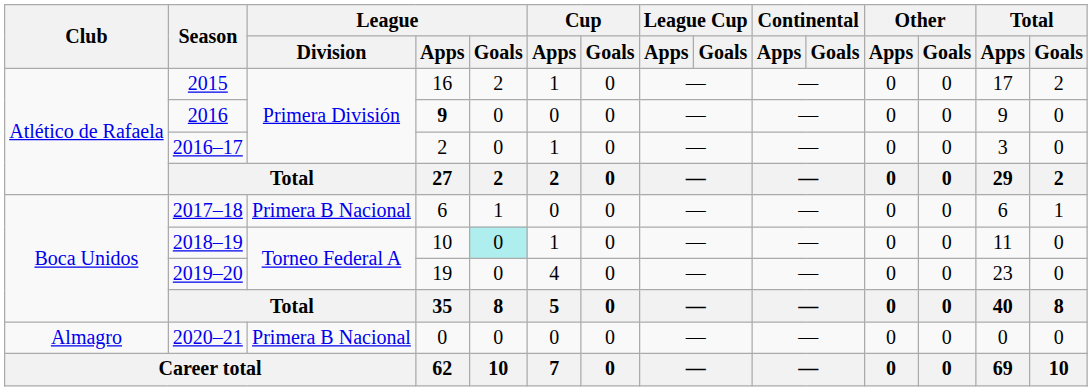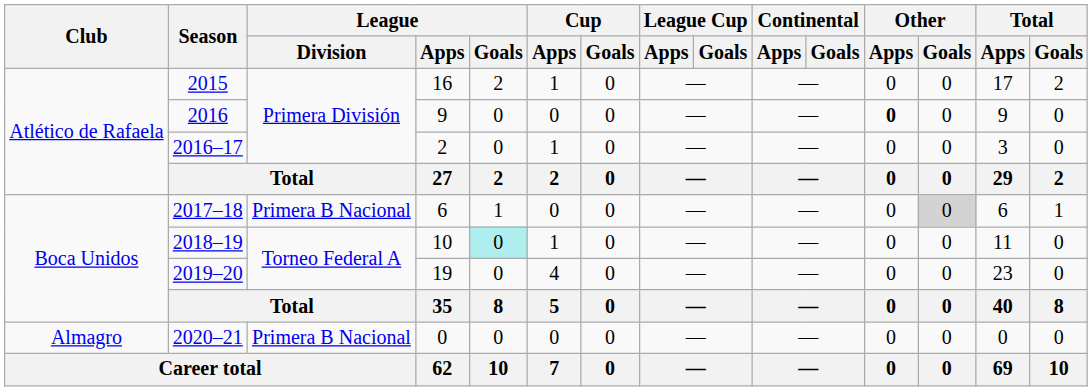(442, 115) bold -> (442, 115) normal
(891, 115) normal -> (891, 115) bold
(947, 210) no background -> (947, 210) lightgrey background
